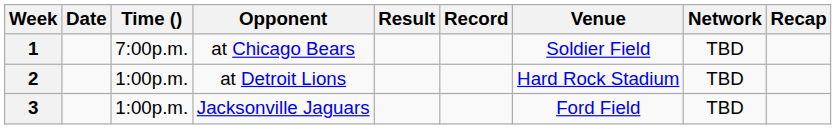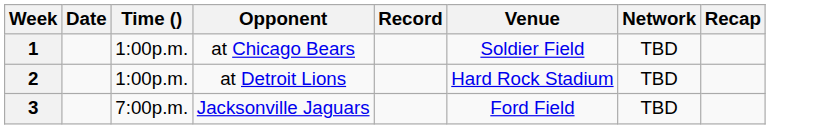- column: (407, 19)
(152, 49) 7:00p.m. -> (152, 49) 1:00p.m.
(152, 108) 1:00p.m. -> (152, 108) 7:00p.m.
